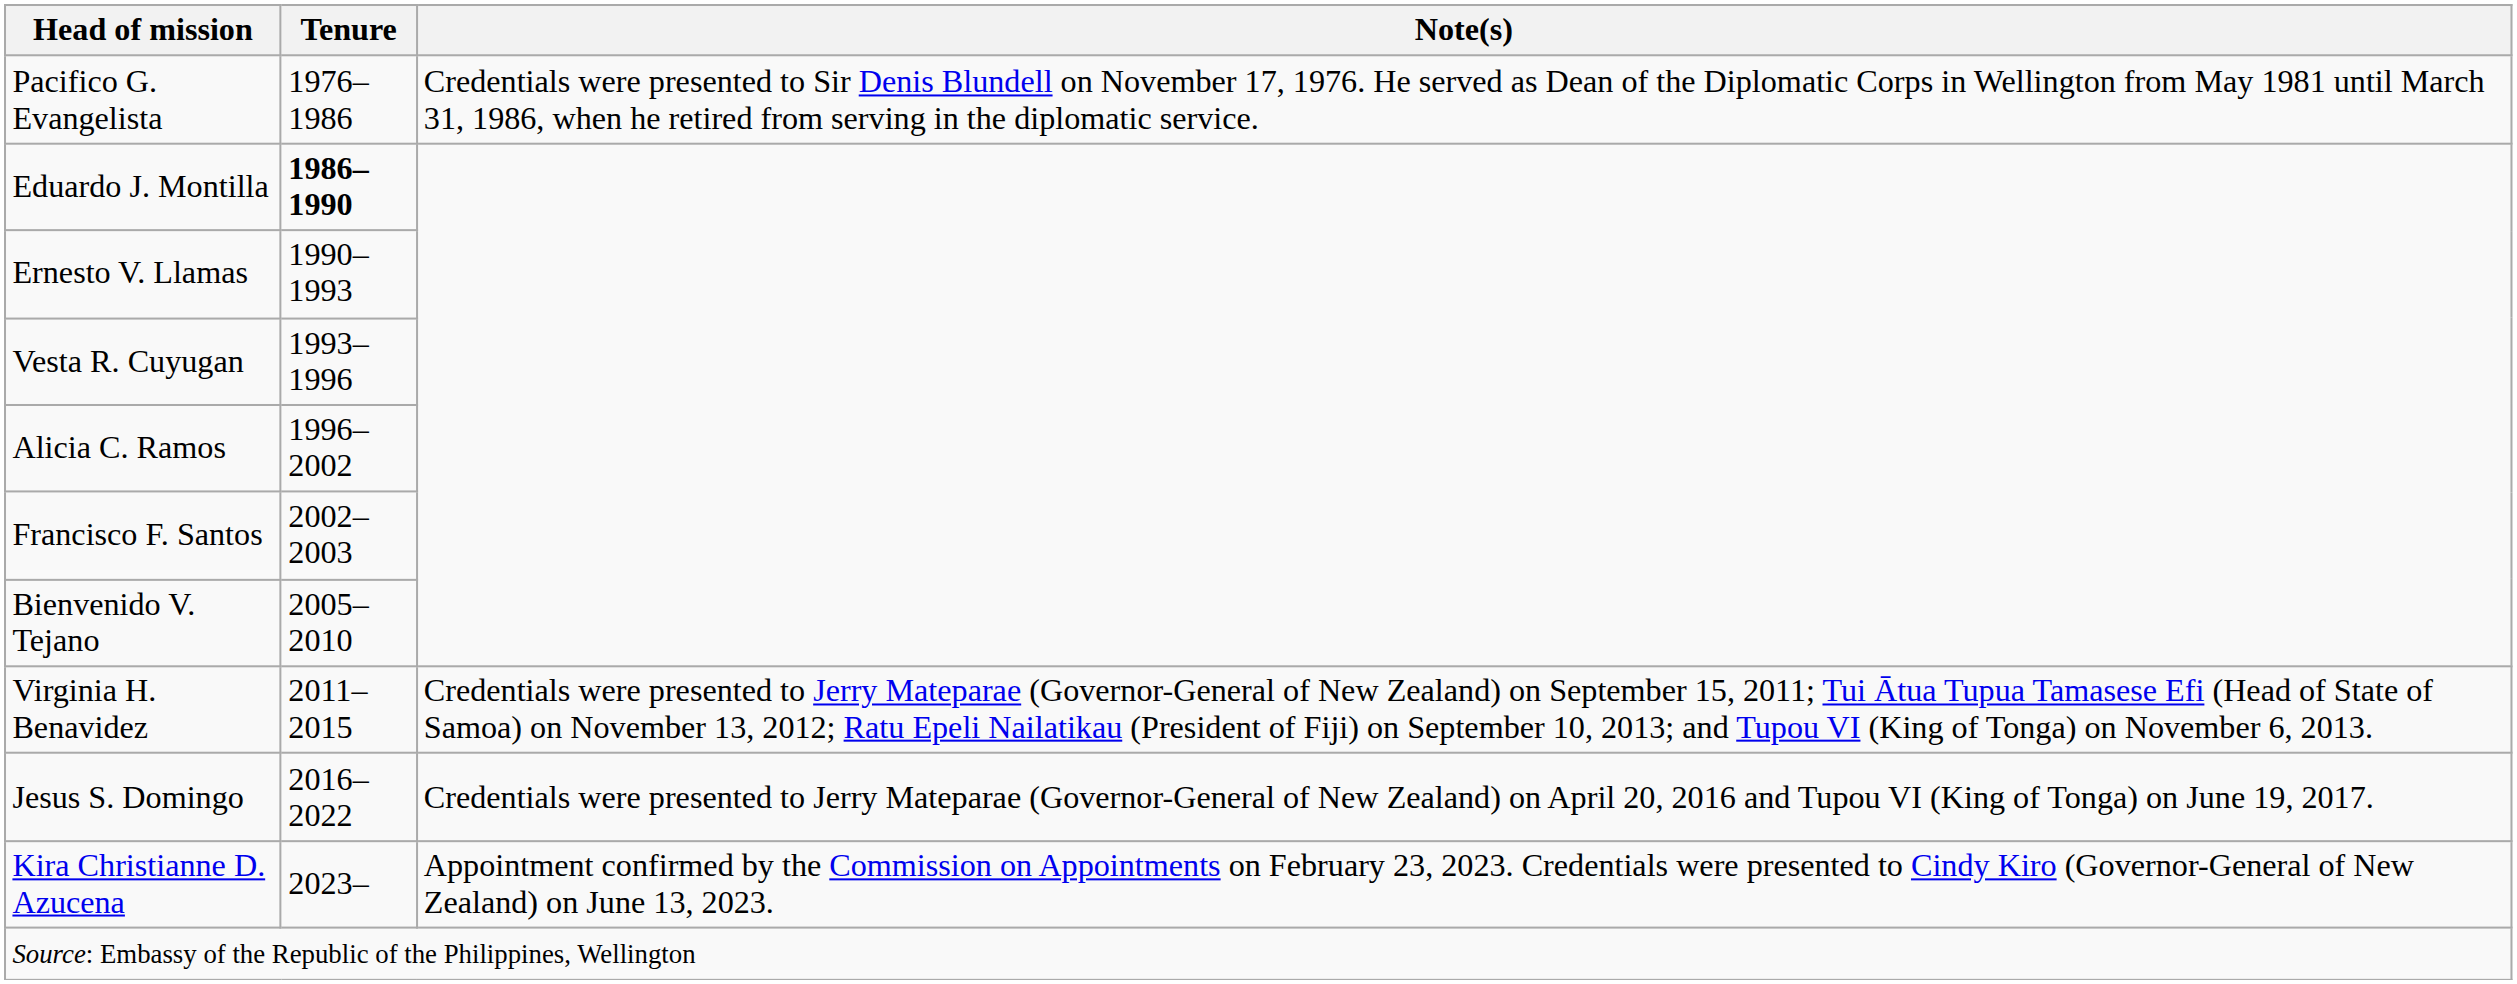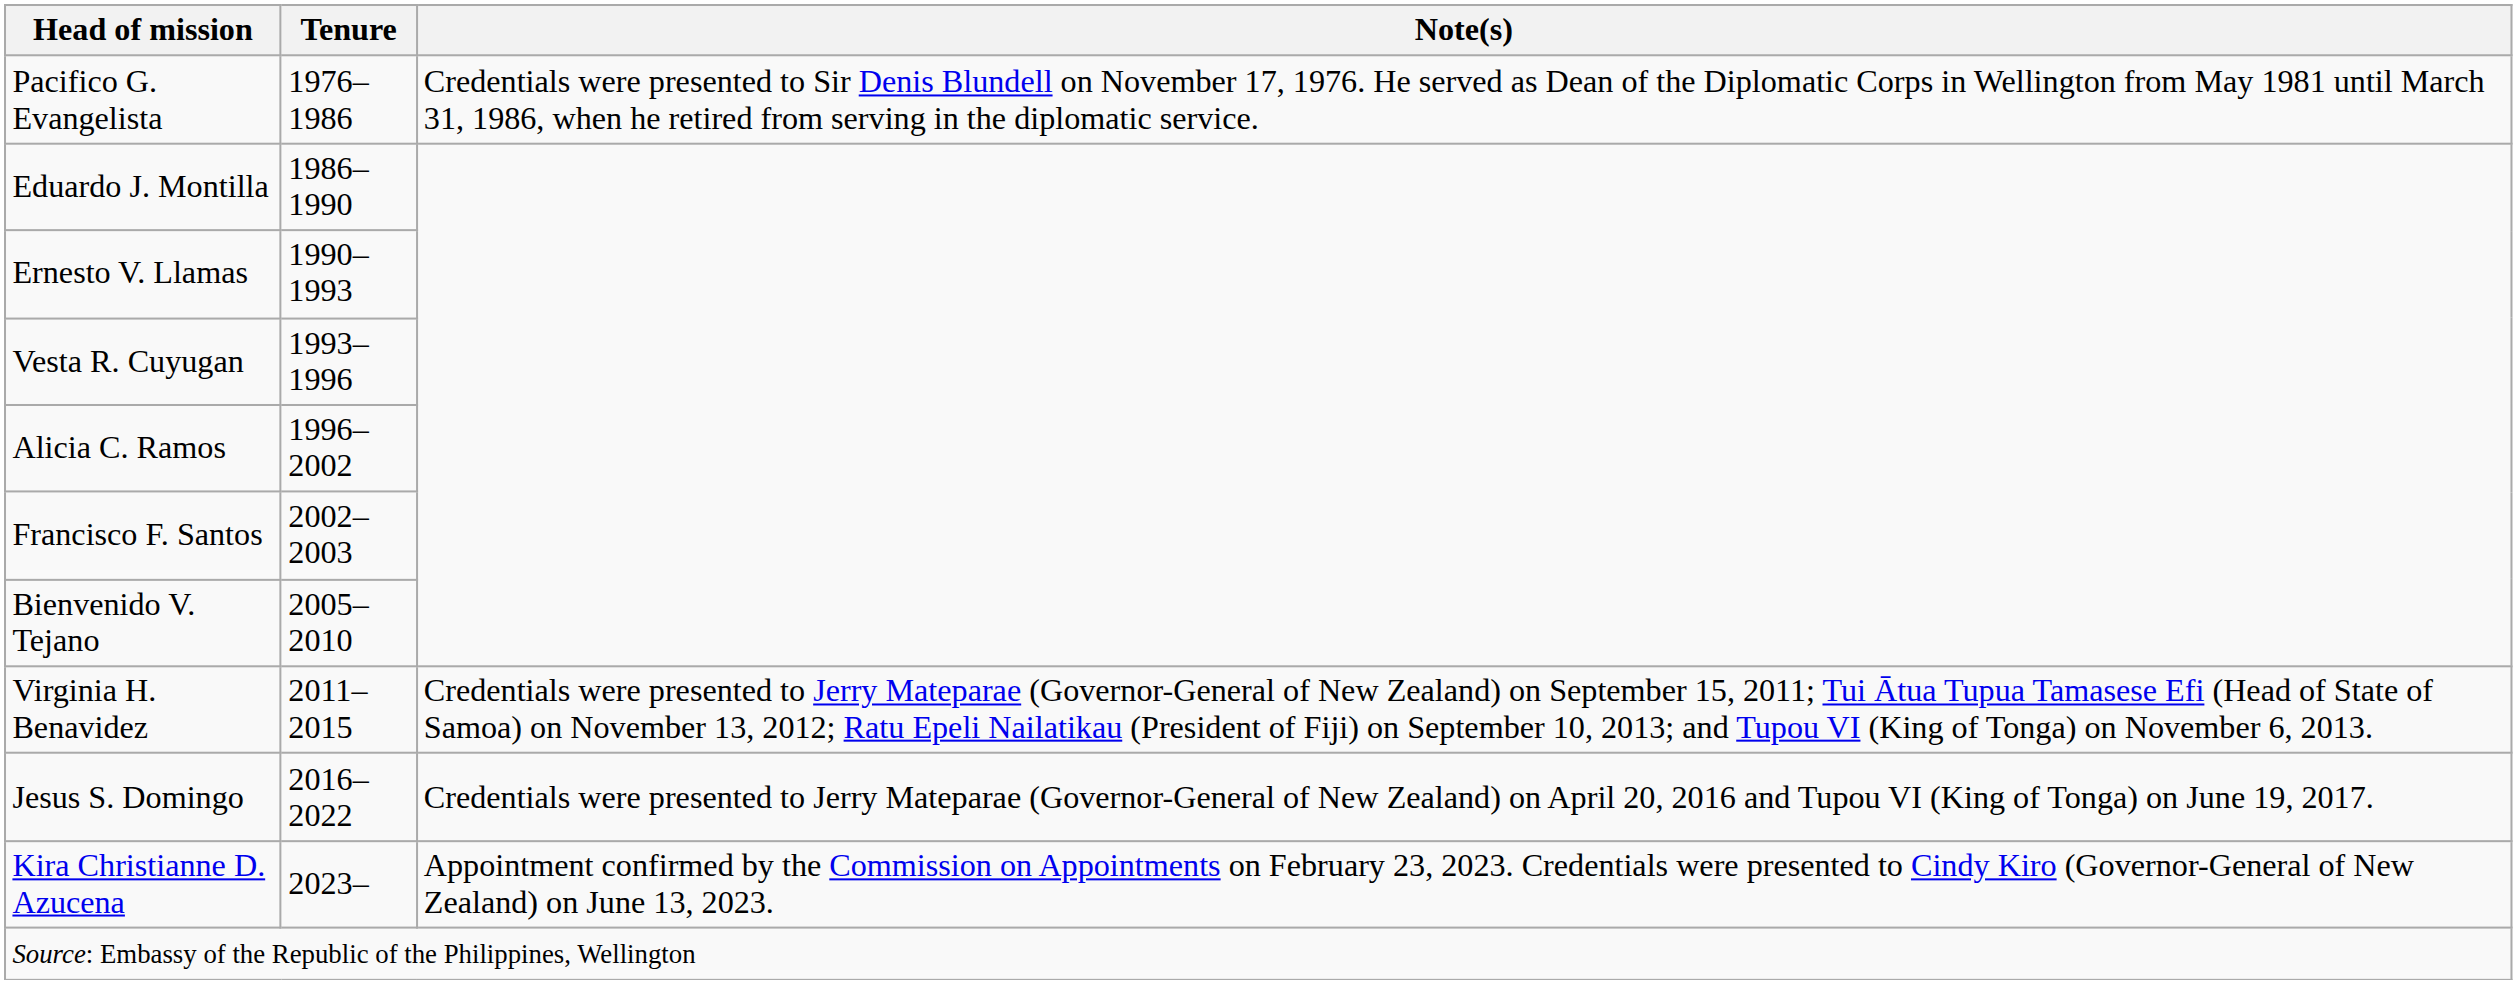(329, 186) bold -> (329, 186) normal
